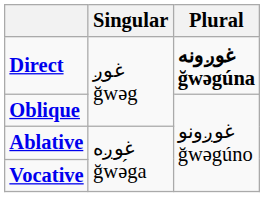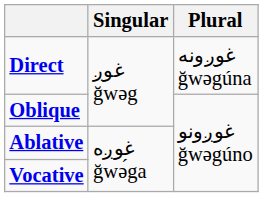(216, 66) bold -> (215, 66) normal
